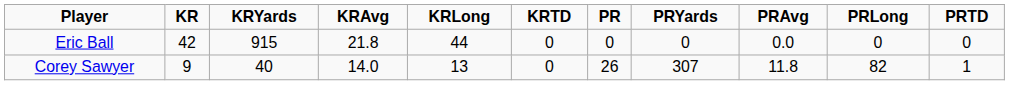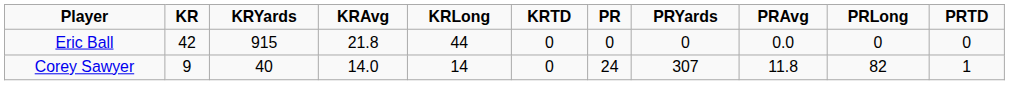(459, 67) 13 -> (459, 67) 14
(610, 67) 26 -> (610, 67) 24
